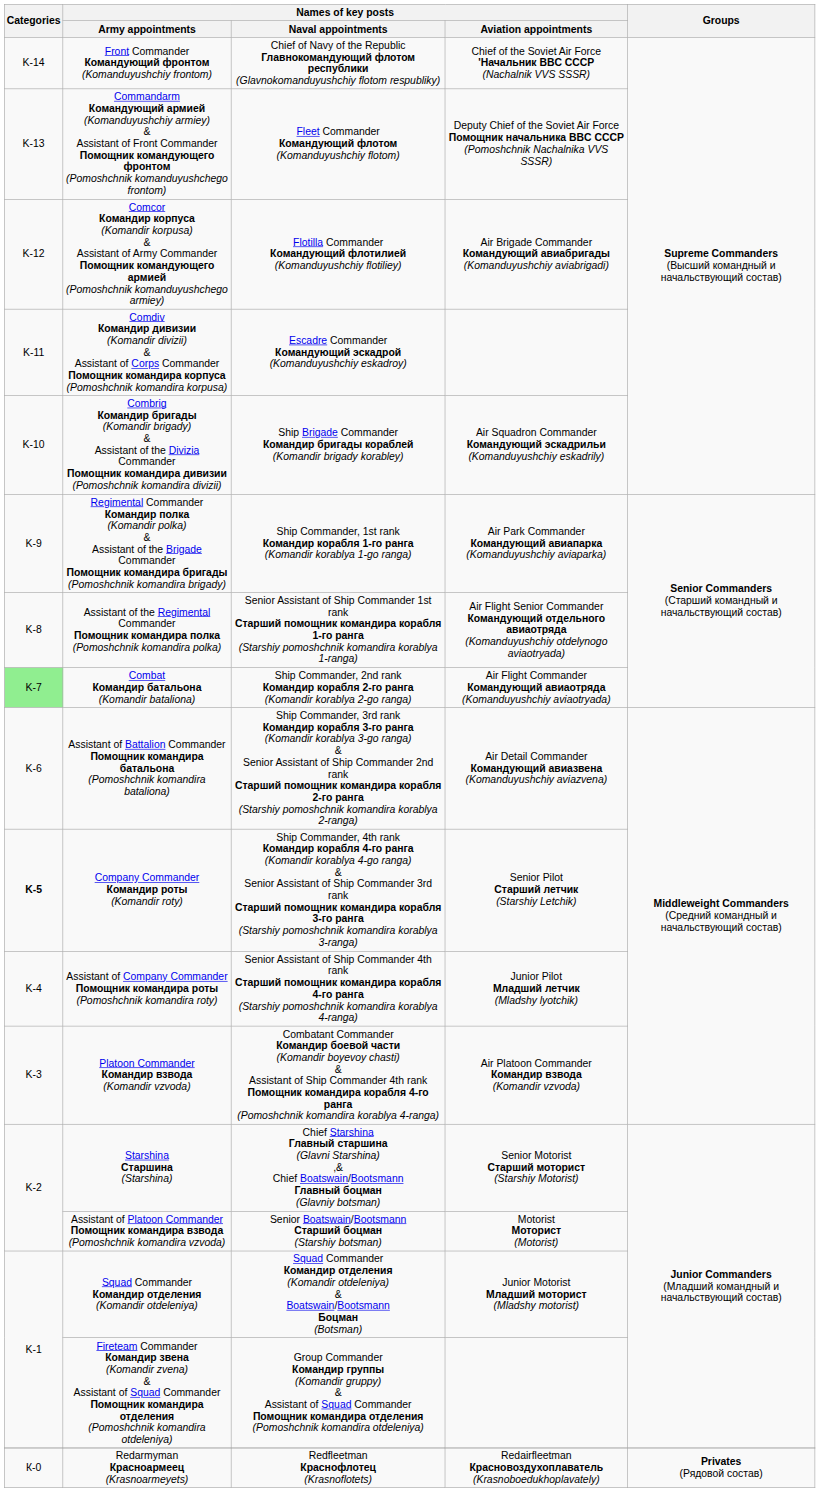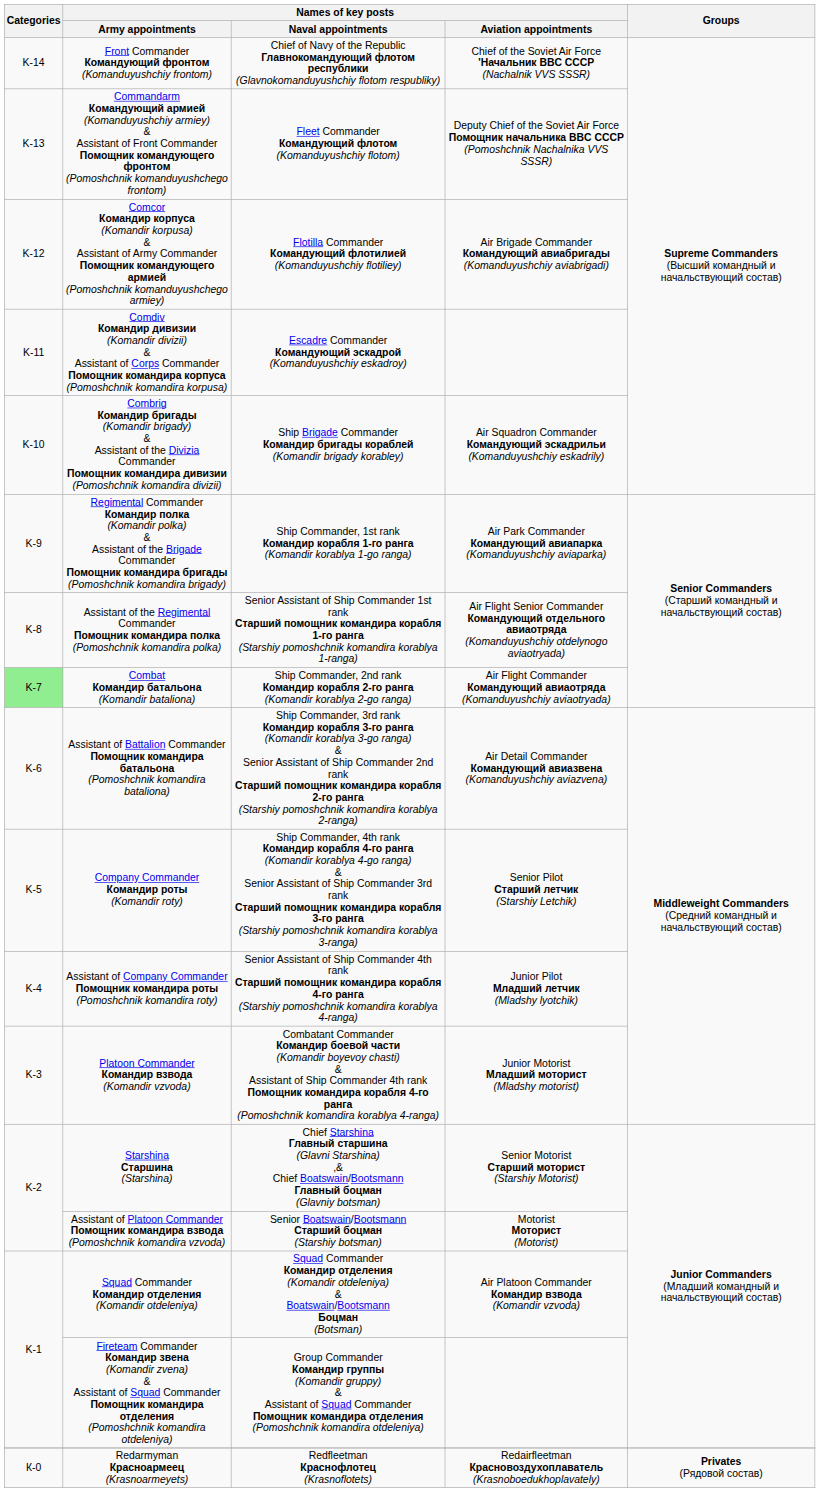(34, 890) bold -> (34, 890) normal
(536, 1075) Air Platoon Commander Командир взвода (Komandir vzvoda) -> (536, 1075) Junior Motorist Младший моторист (Mladshy motorist)
(536, 1294) Junior Motorist Младший моторист (Mladshy motorist) -> (536, 1294) Air Platoon Commander Командир взвода (Komandir vzvoda)
